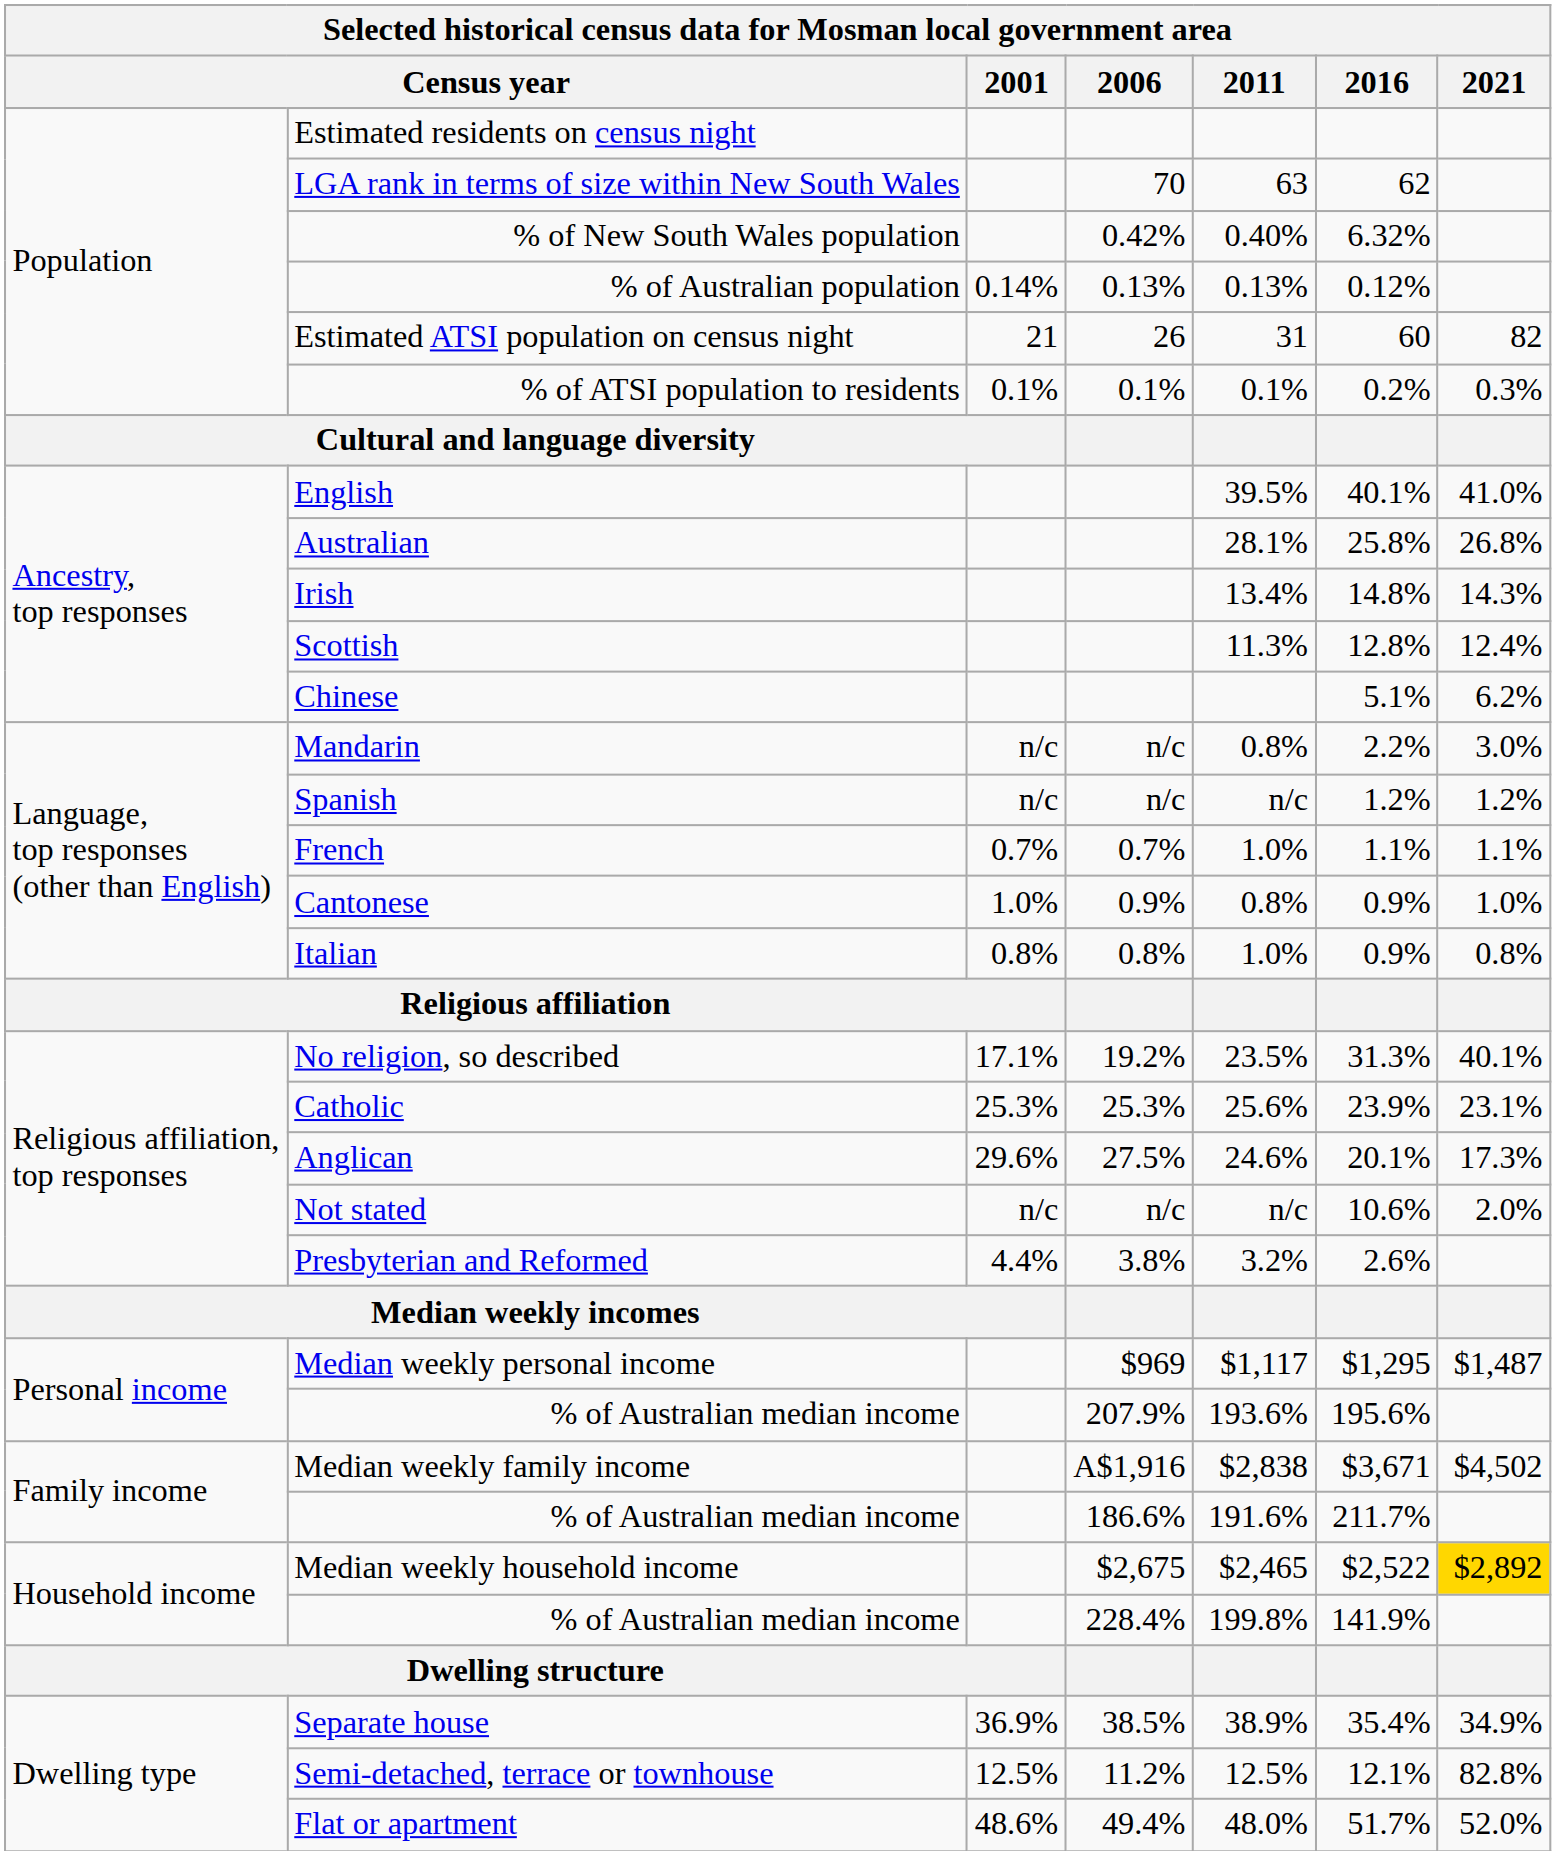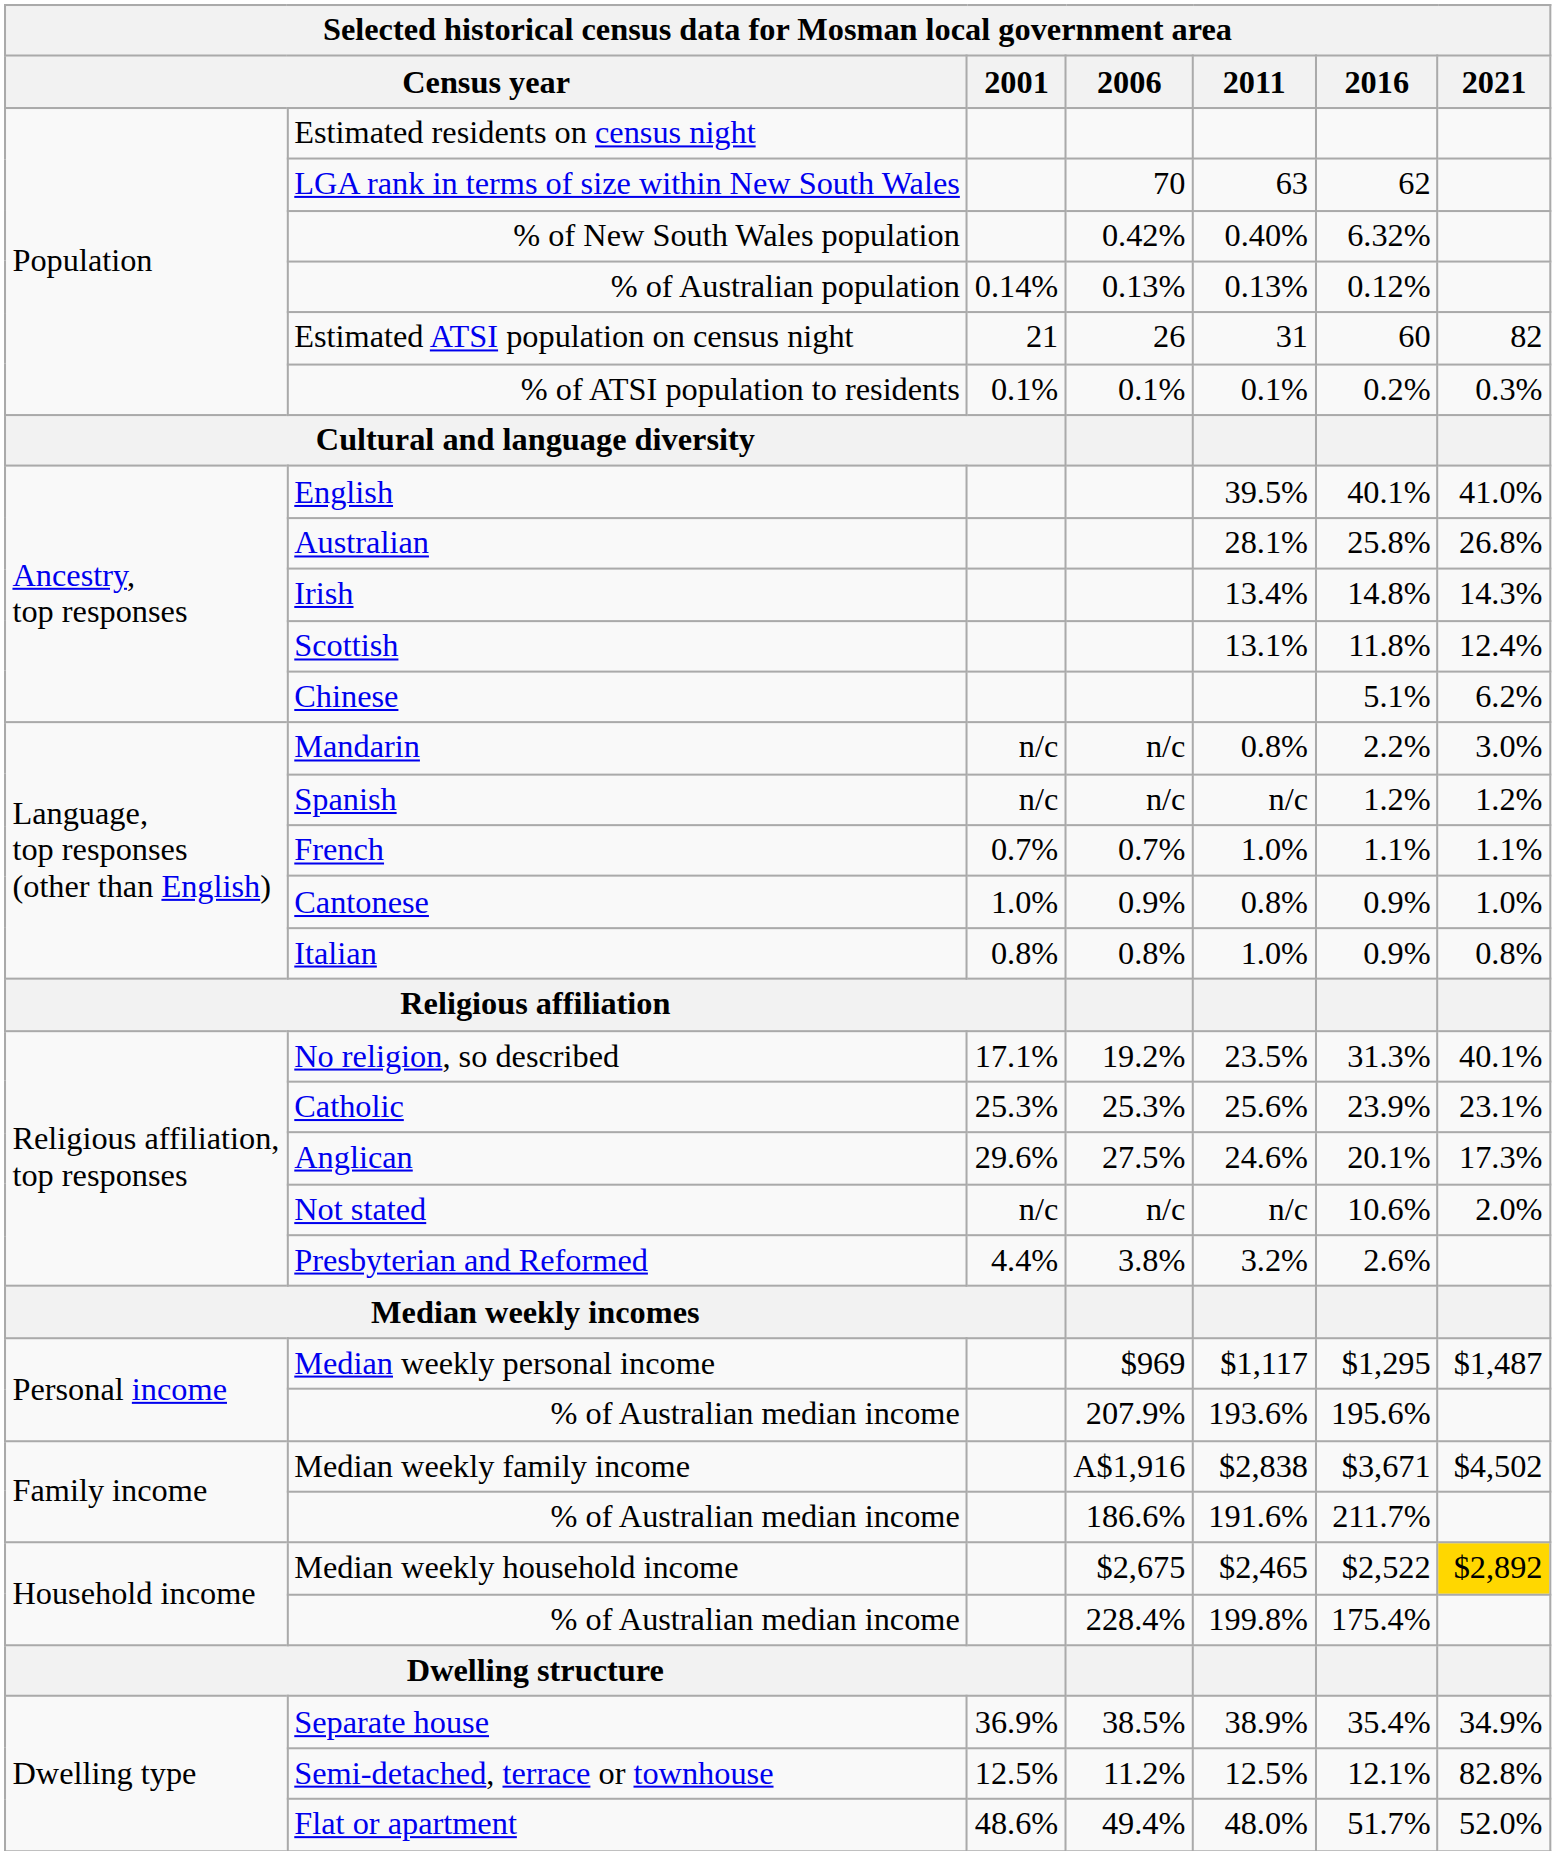(1267, 645) 11.3% -> (1266, 645) 13.1%
(1389, 645) 12.8% -> (1389, 645) 11.8%
(1377, 1619) 141.9% -> (1377, 1619) 175.4%
